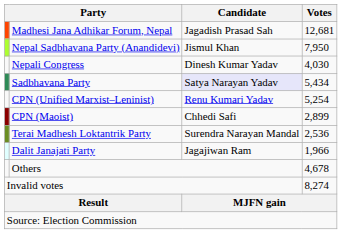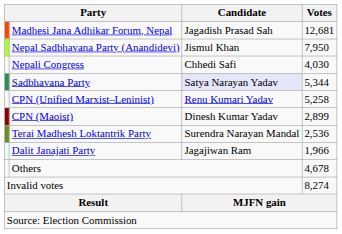(231, 64) Dinesh Kumar Yadav -> (210, 64) Chhedi Safi
(317, 82) 5,434 -> (317, 82) 5,344
(317, 99) 5,254 -> (317, 99) 5,258
(210, 116) Chhedi Safi -> (231, 116) Dinesh Kumar Yadav
